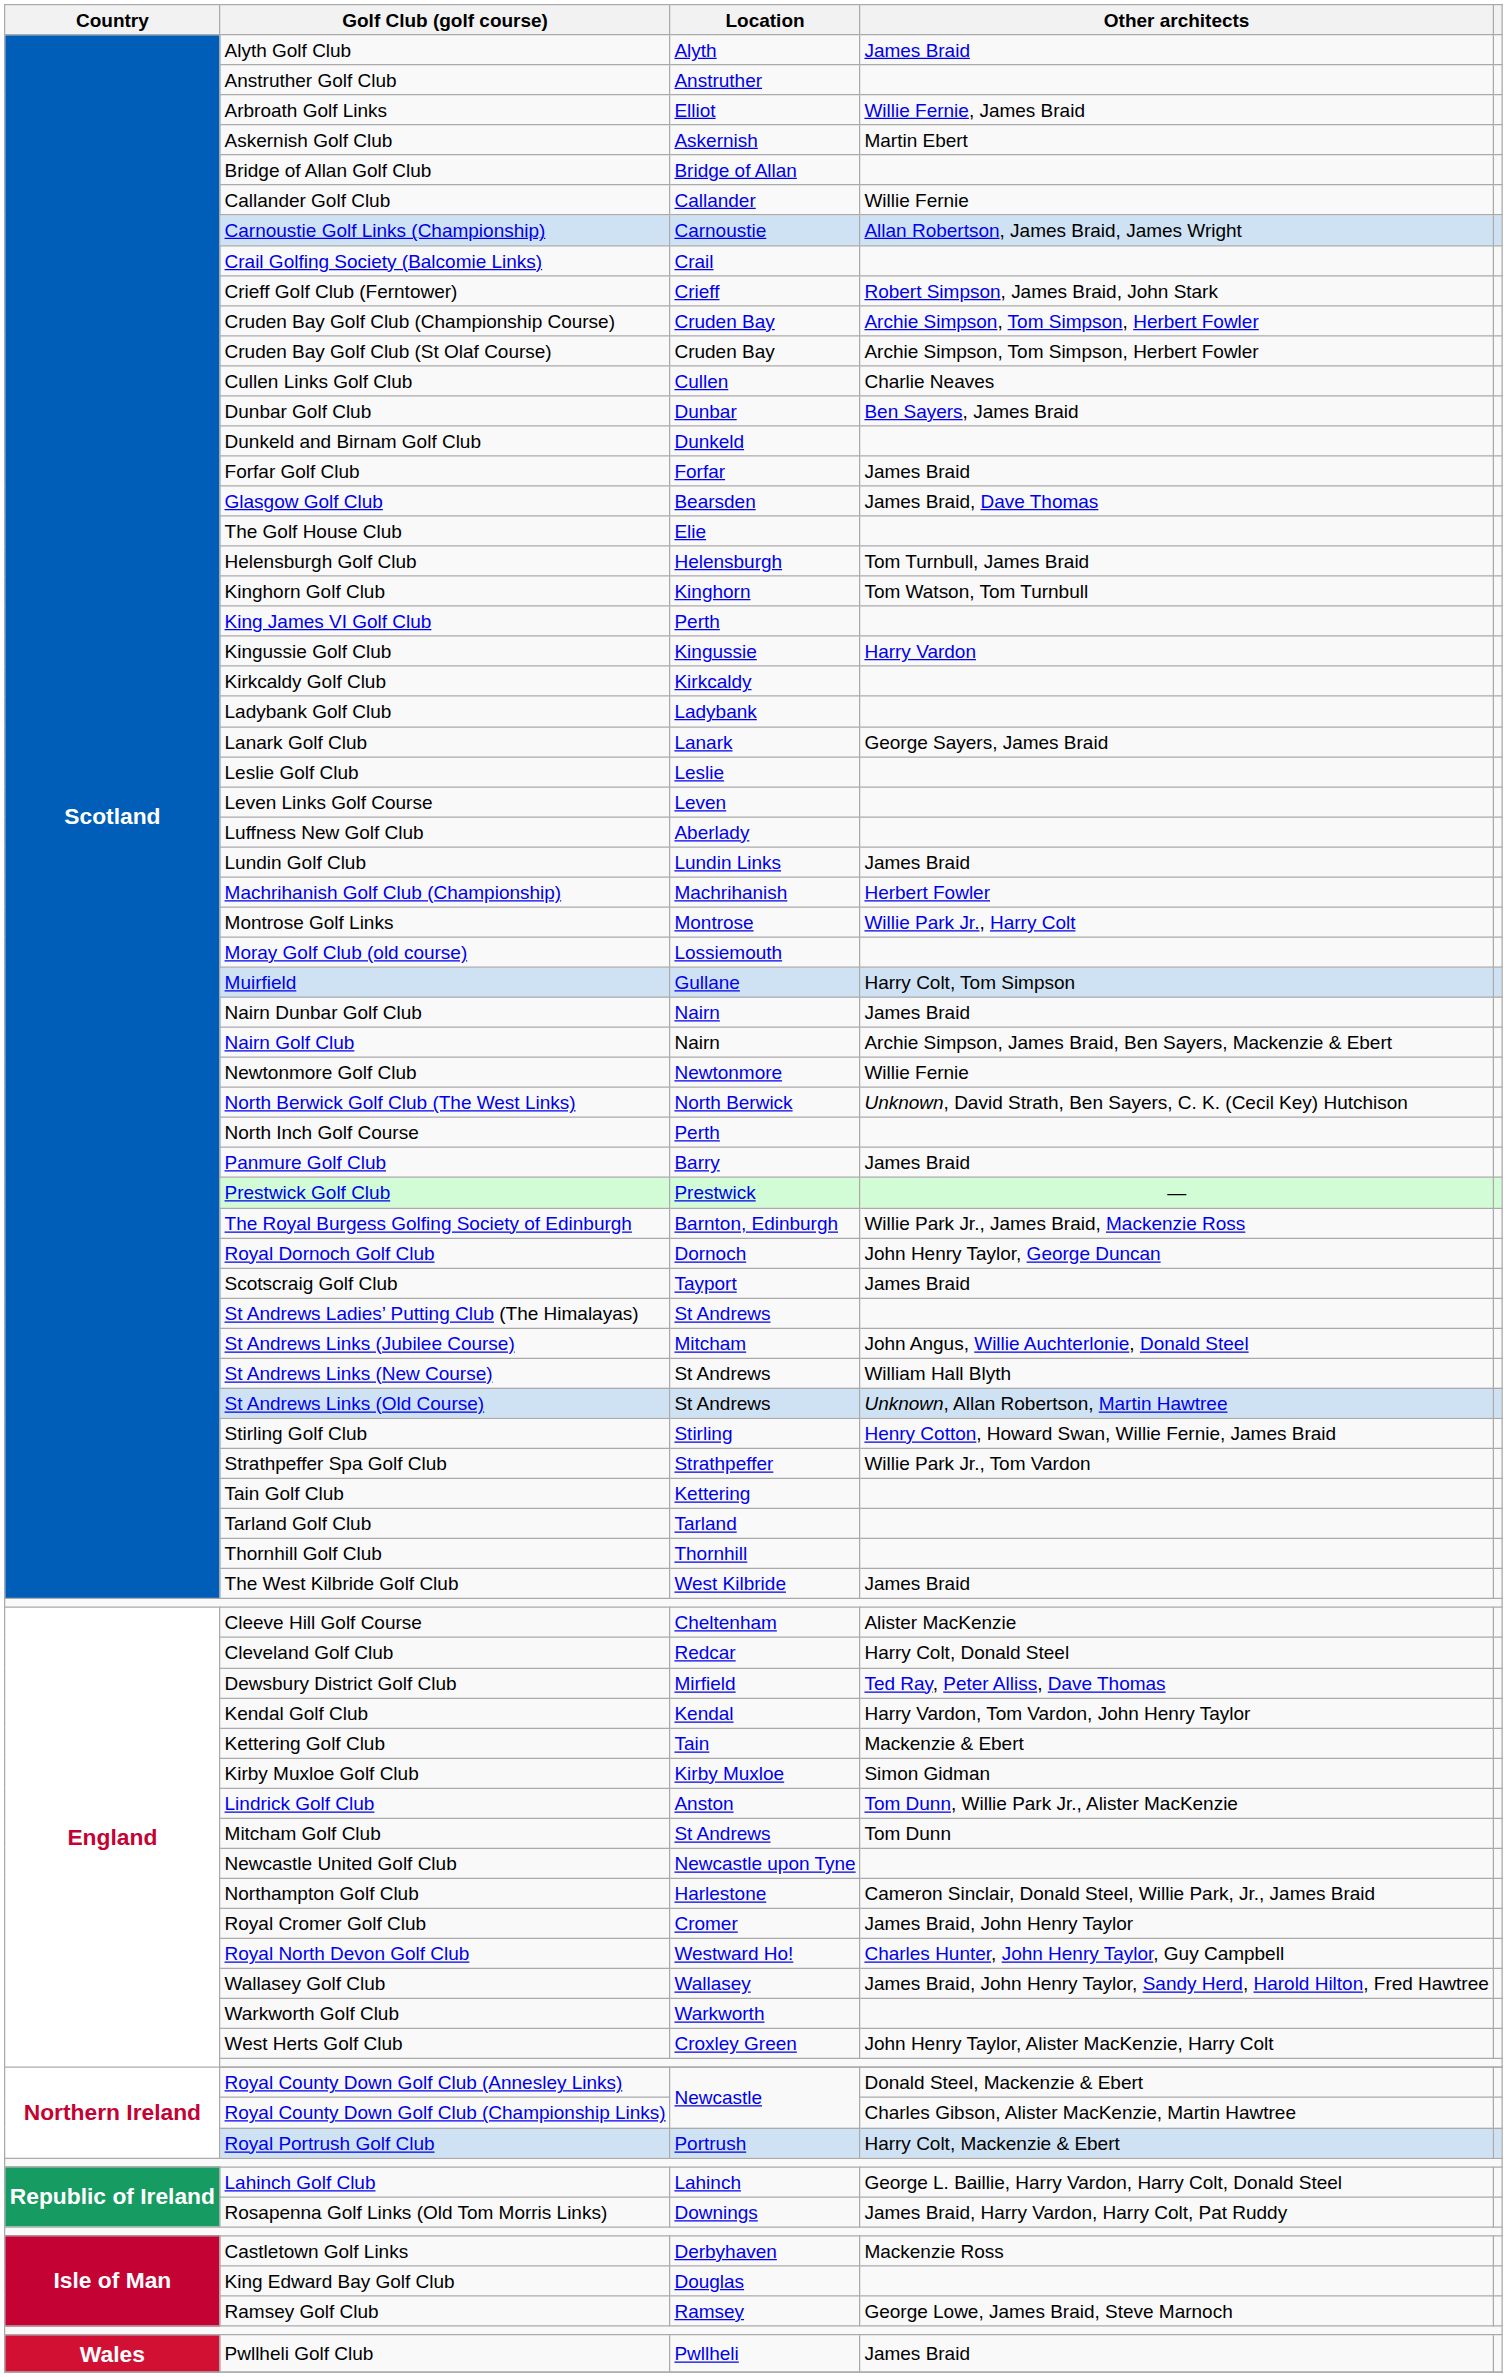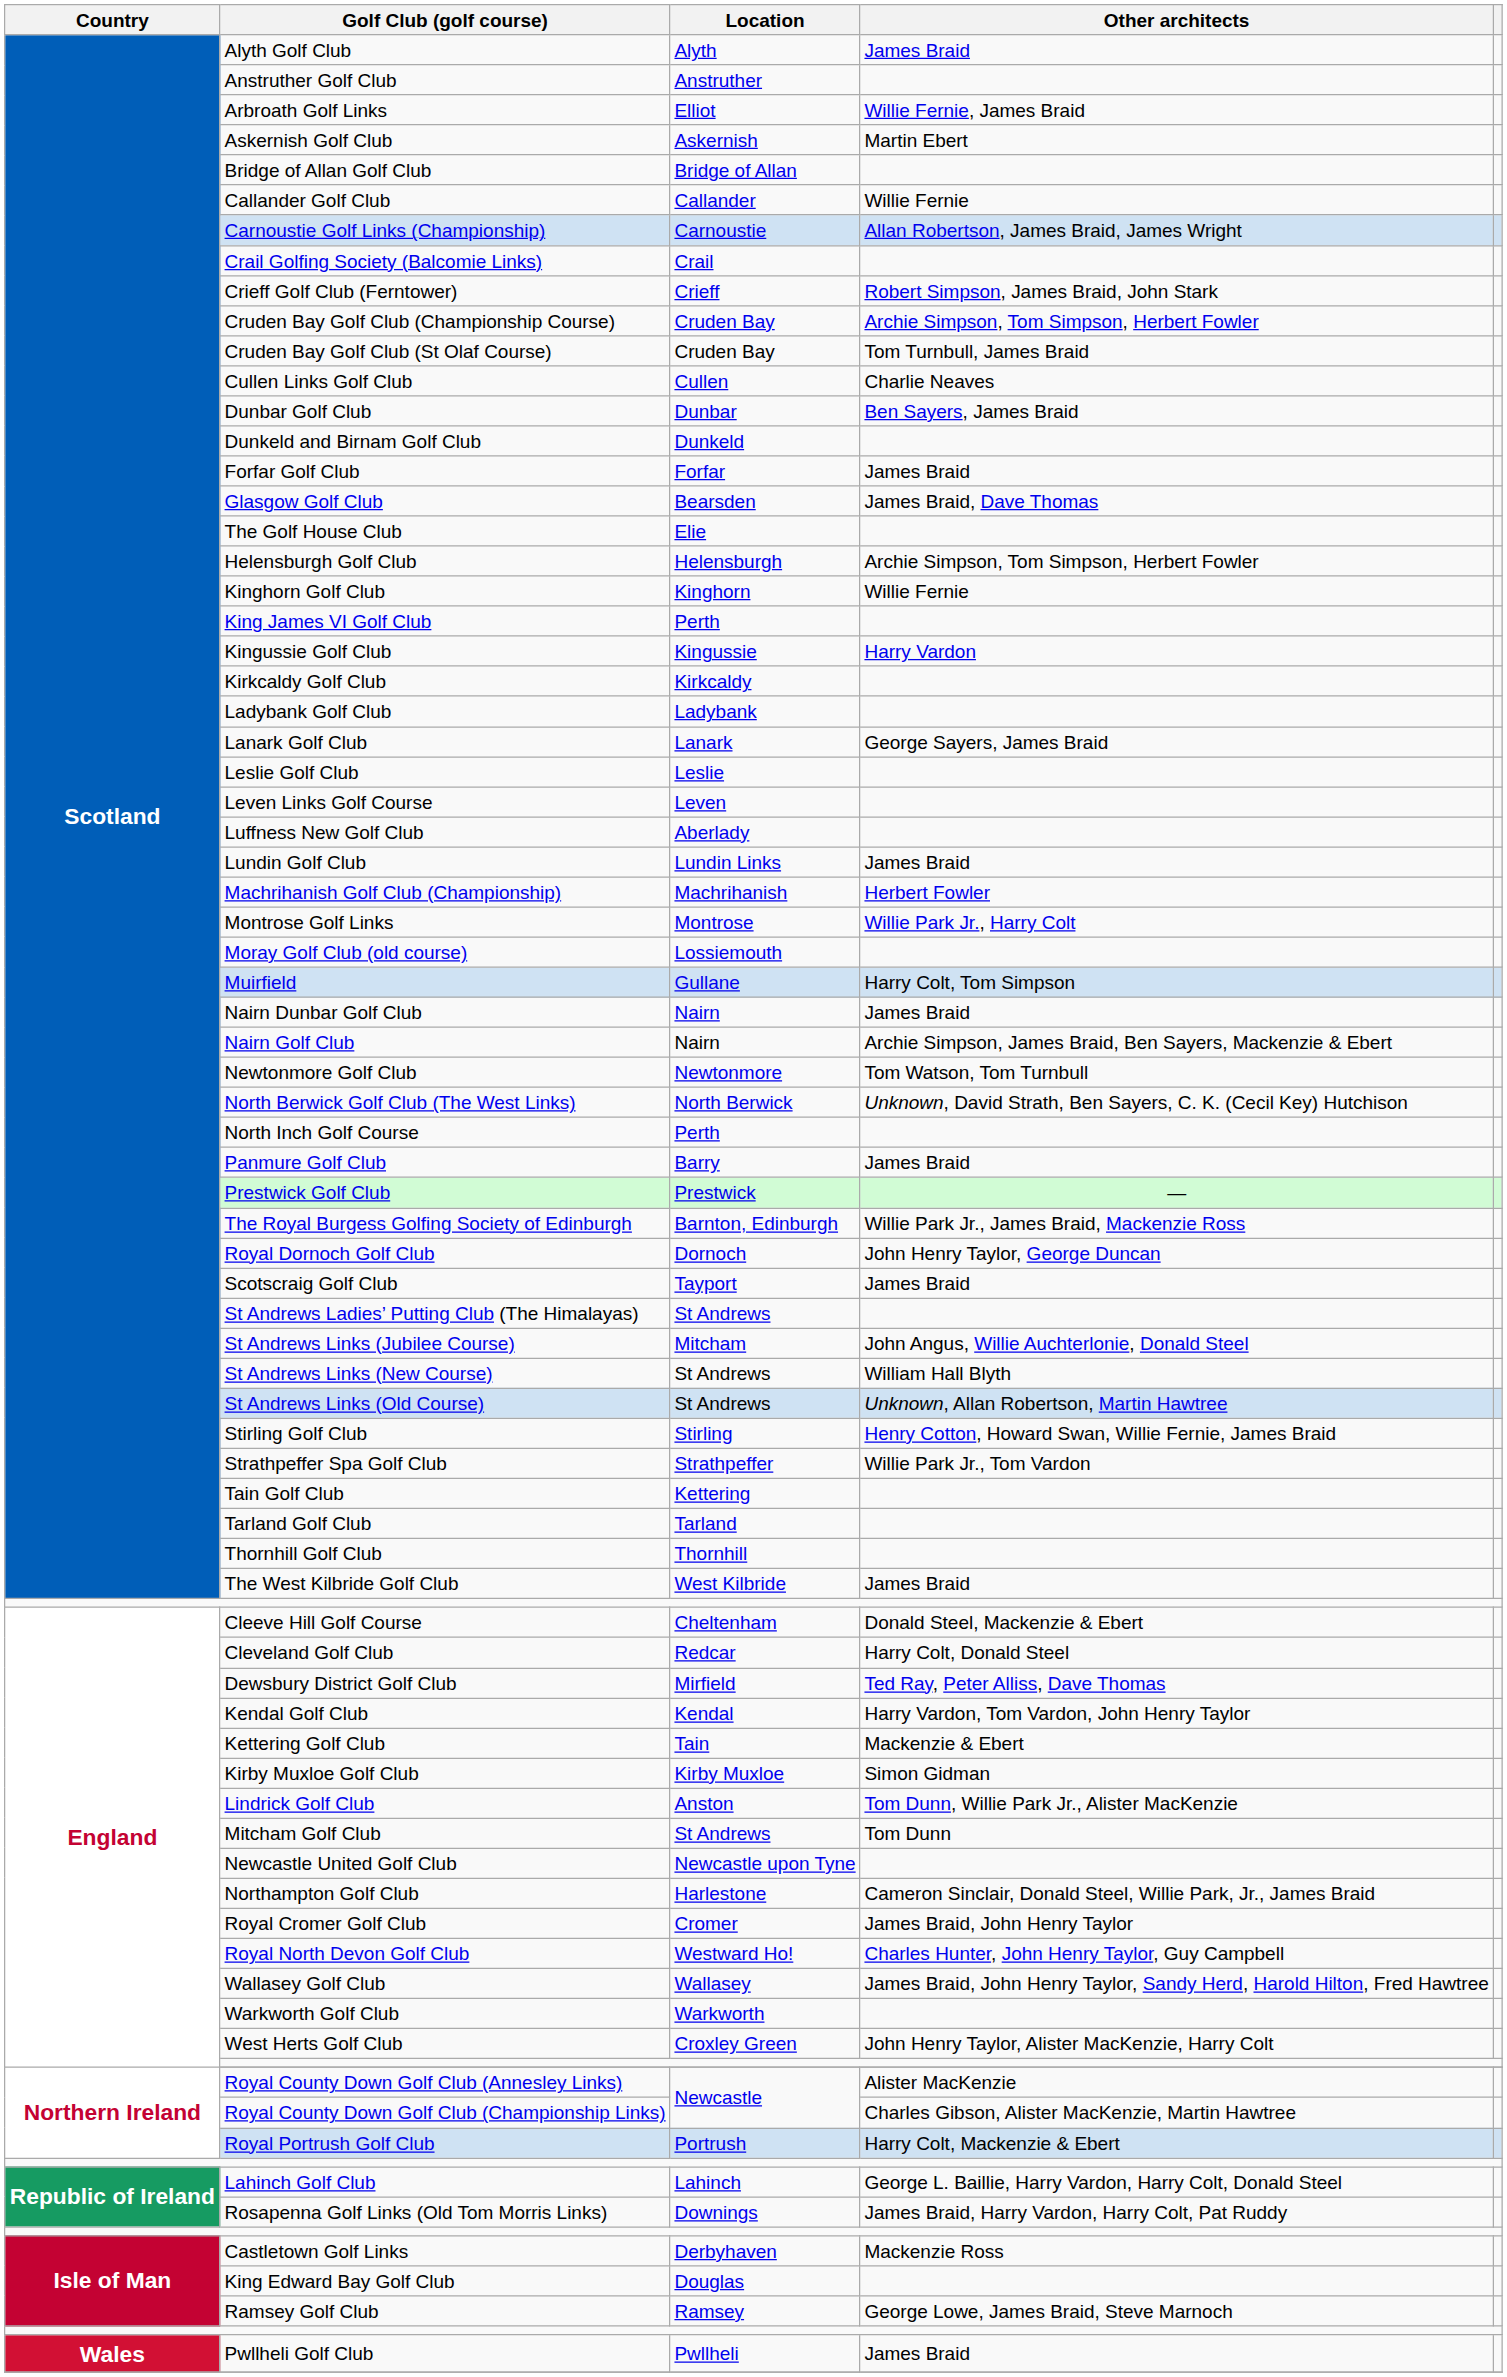(1062, 351) Archie Simpson, Tom Simpson, Herbert Fowler -> (977, 351) Tom Turnbull, James Braid
(977, 561) Tom Turnbull, James Braid -> (1062, 561) Archie Simpson, Tom Simpson, Herbert Fowler
(976, 591) Tom Watson, Tom Turnbull -> (917, 591) Willie Fernie
(917, 1073) Willie Fernie -> (976, 1073) Tom Watson, Tom Turnbull
(940, 1623) Alister MacKenzie -> (1004, 1623) Donald Steel, Mackenzie & Ebert
(1004, 2083) Donald Steel, Mackenzie & Ebert -> (940, 2083) Alister MacKenzie
